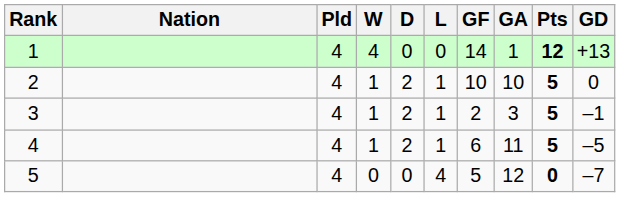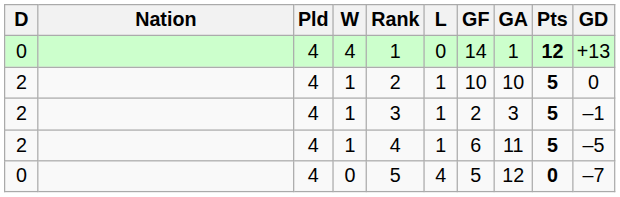columns swapped: (33, 20) <-> (407, 20)
